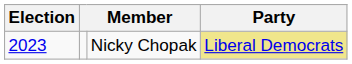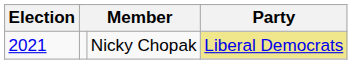(28, 45) 2023 -> (28, 45) 2021
